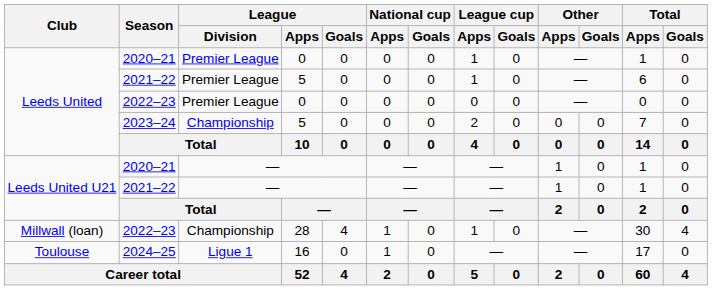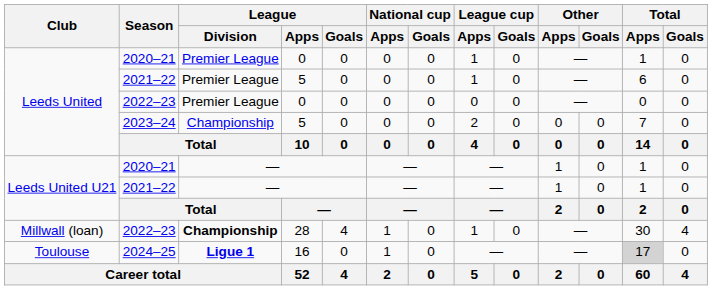(230, 230) normal -> (230, 230) bold
(230, 252) normal -> (230, 252) bold
(643, 252) no background -> (643, 252) lightgrey background
